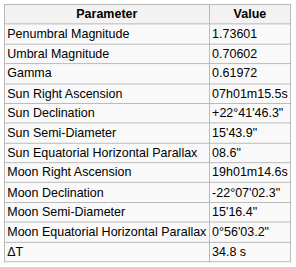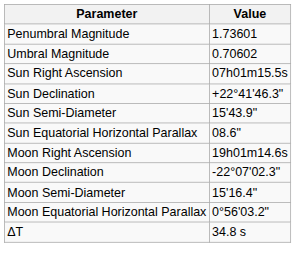- row: (29, 73)
